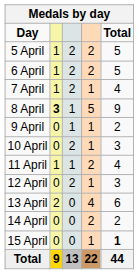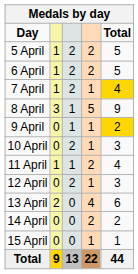(117, 89) no background -> (117, 89) gold background
(56, 108) bold -> (56, 108) normal
(117, 127) no background -> (117, 127) gold background
(117, 240) bold -> (117, 240) normal
